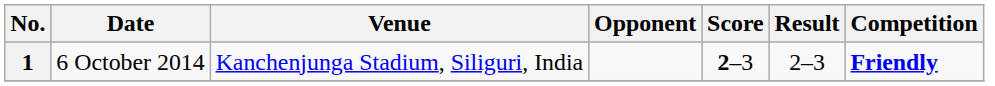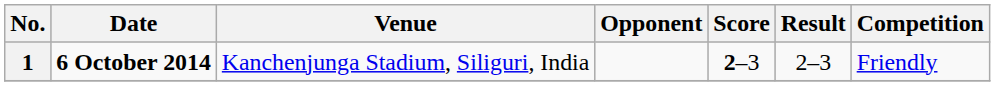(130, 61) normal -> (134, 61) bold
(894, 61) bold -> (897, 61) normal
